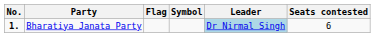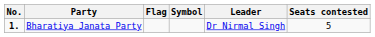(246, 26) lightblue background -> (246, 26) no background
(329, 26) 6 -> (329, 26) 5
